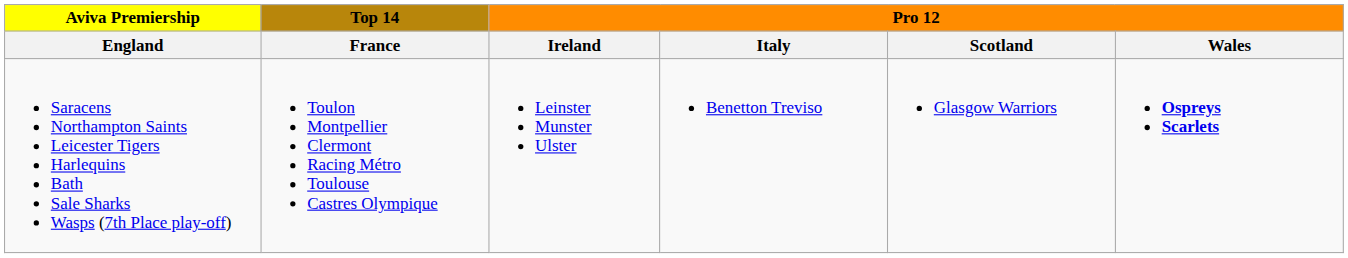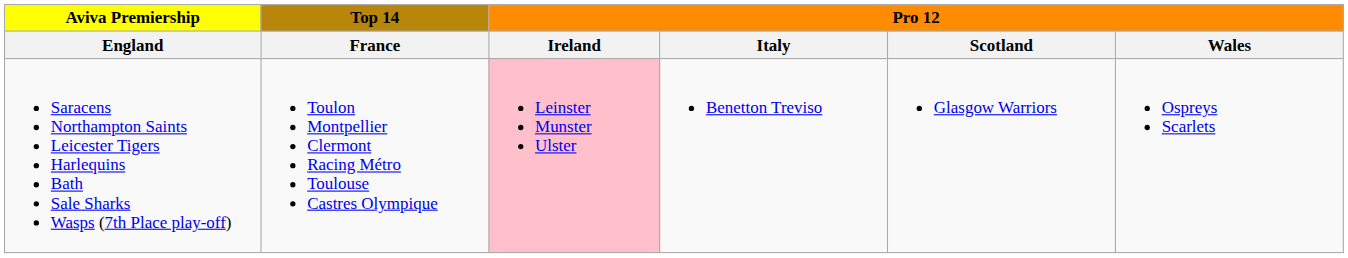(574, 127) no background -> (574, 127) pink background
(1229, 117) bold -> (1229, 117) normal
